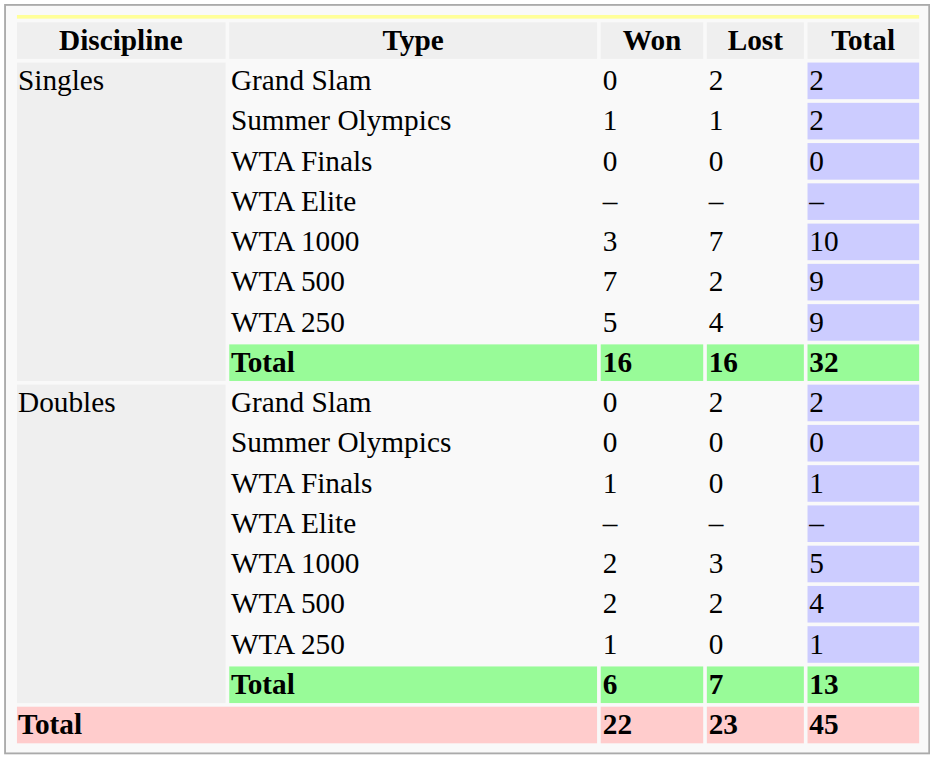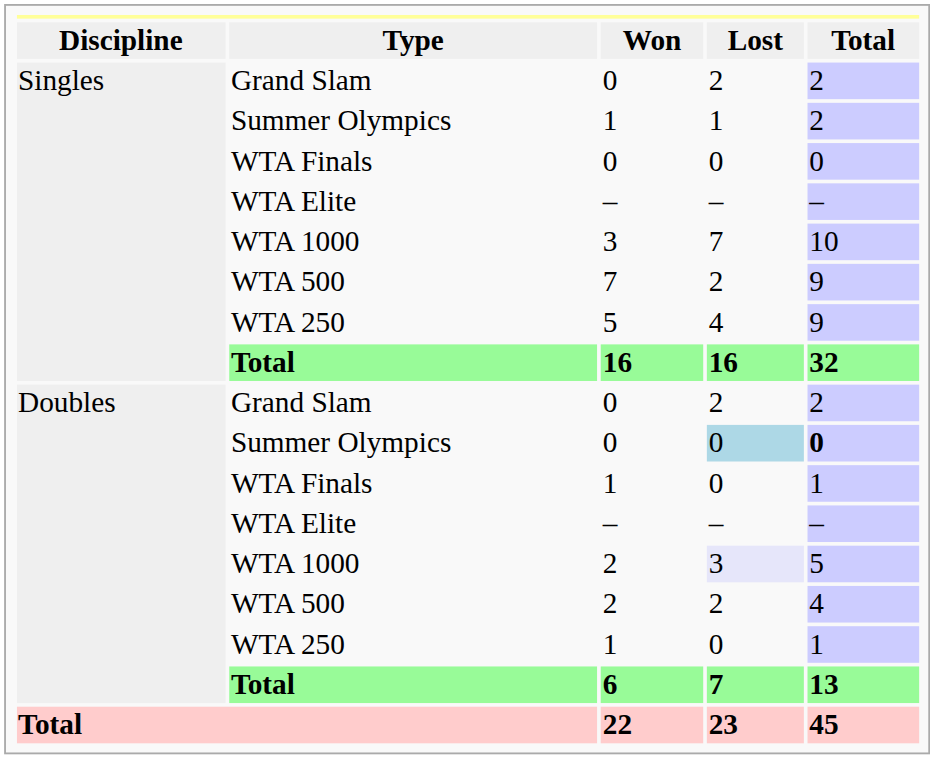(716, 443) no background -> (716, 443) lightblue background
(817, 443) normal -> (817, 443) bold
(716, 563) no background -> (716, 563) lavender background
